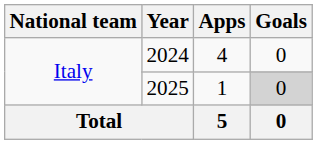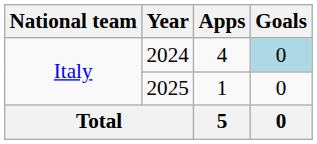(281, 54) no background -> (281, 54) lightblue background
(281, 88) lightgrey background -> (281, 88) no background
